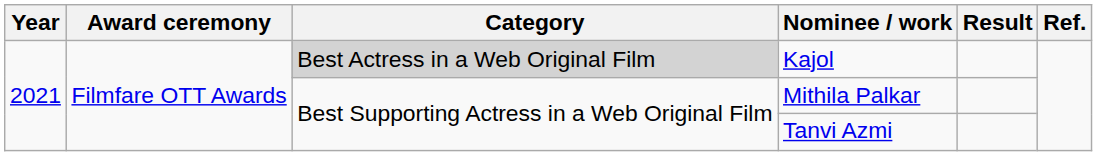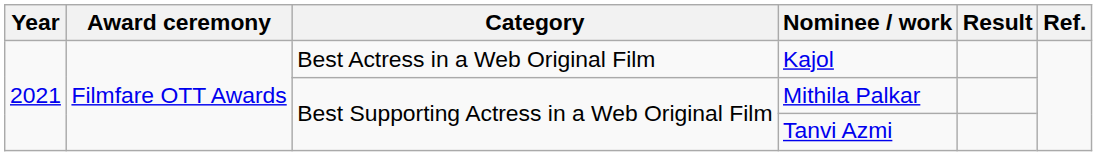(476, 58) lightgrey background -> (476, 58) no background
